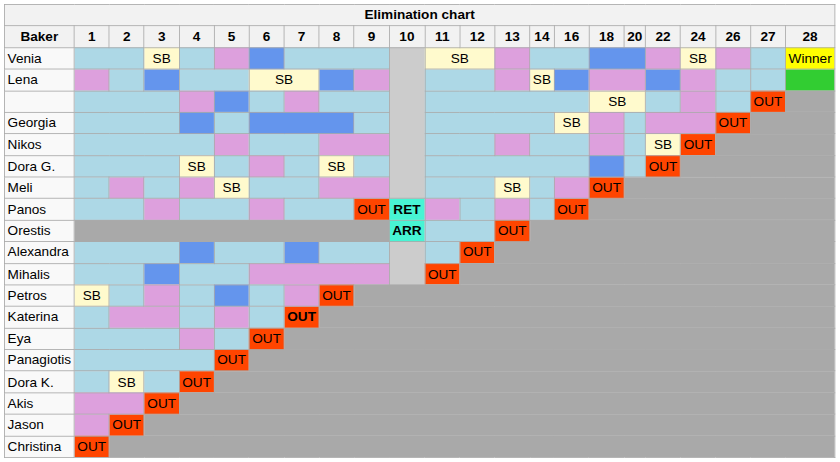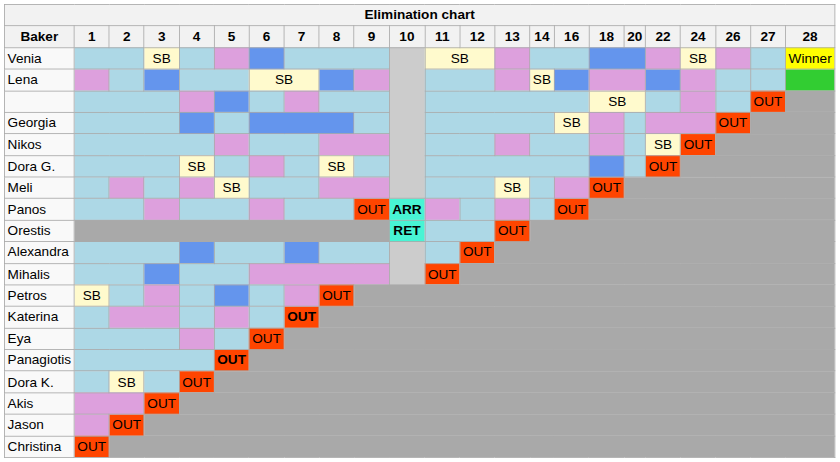(407, 209) RET -> (407, 209) ARR
(407, 230) ARR -> (407, 230) RET
(232, 360) normal -> (232, 360) bold
